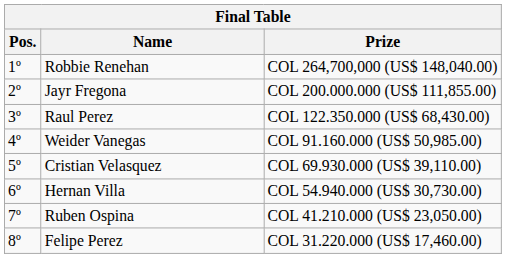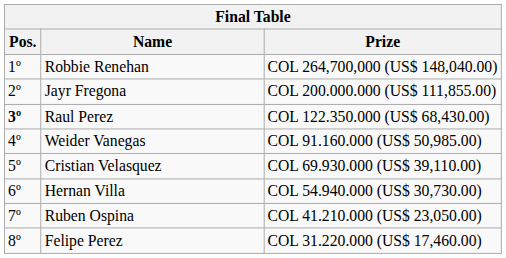(14, 116) normal -> (15, 116) bold
